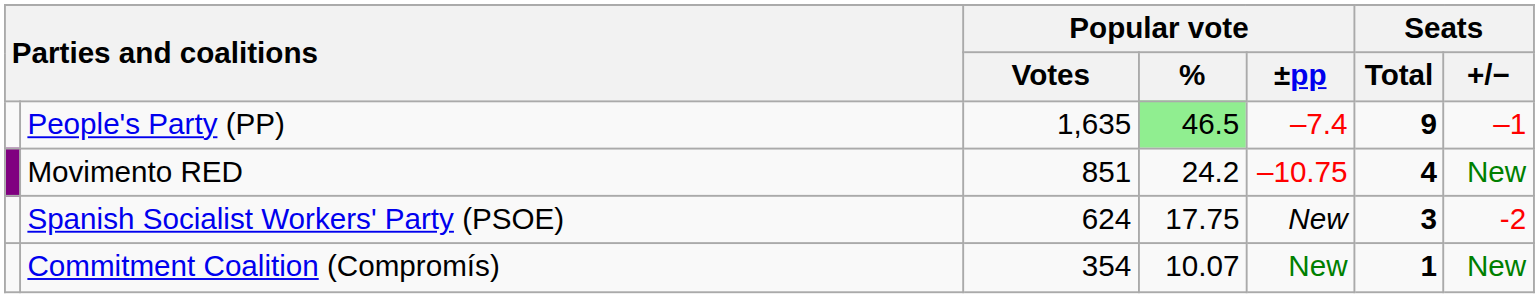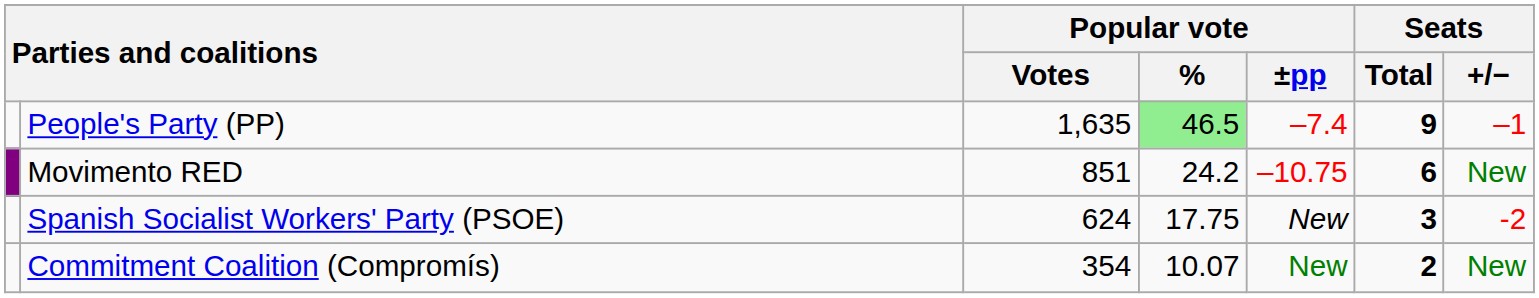(1429, 171) 4 -> (1429, 171) 6
(1429, 266) 1 -> (1429, 266) 2
